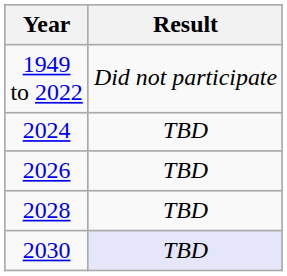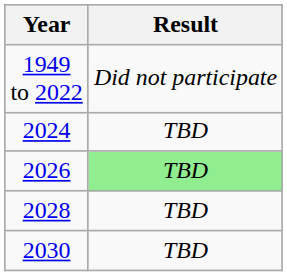(186, 171) no background -> (186, 171) lightgreen background
(186, 249) lavender background -> (186, 249) no background
